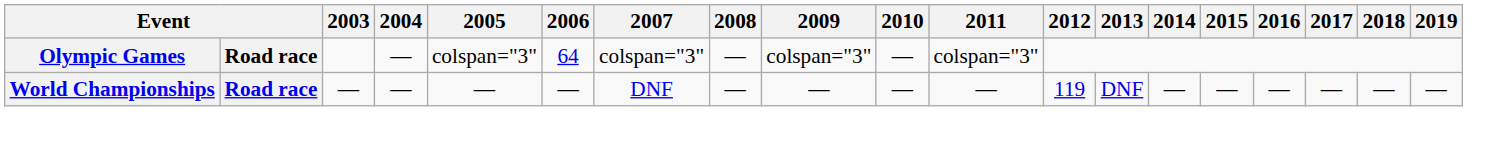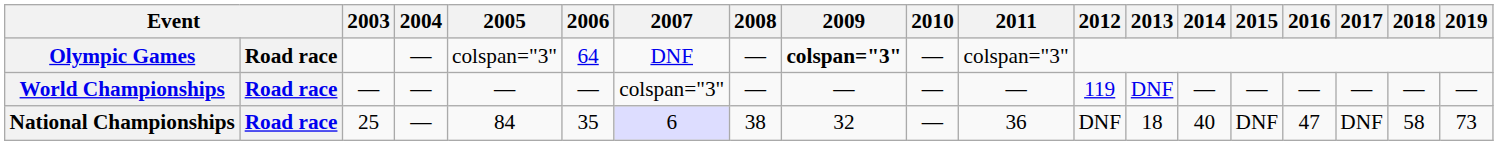(652, 55) colspan="3" -> (672, 55) DNF
(819, 55) normal -> (844, 55) bold
(652, 88) DNF -> (672, 88) colspan="3"
+ row: (122, 122)
